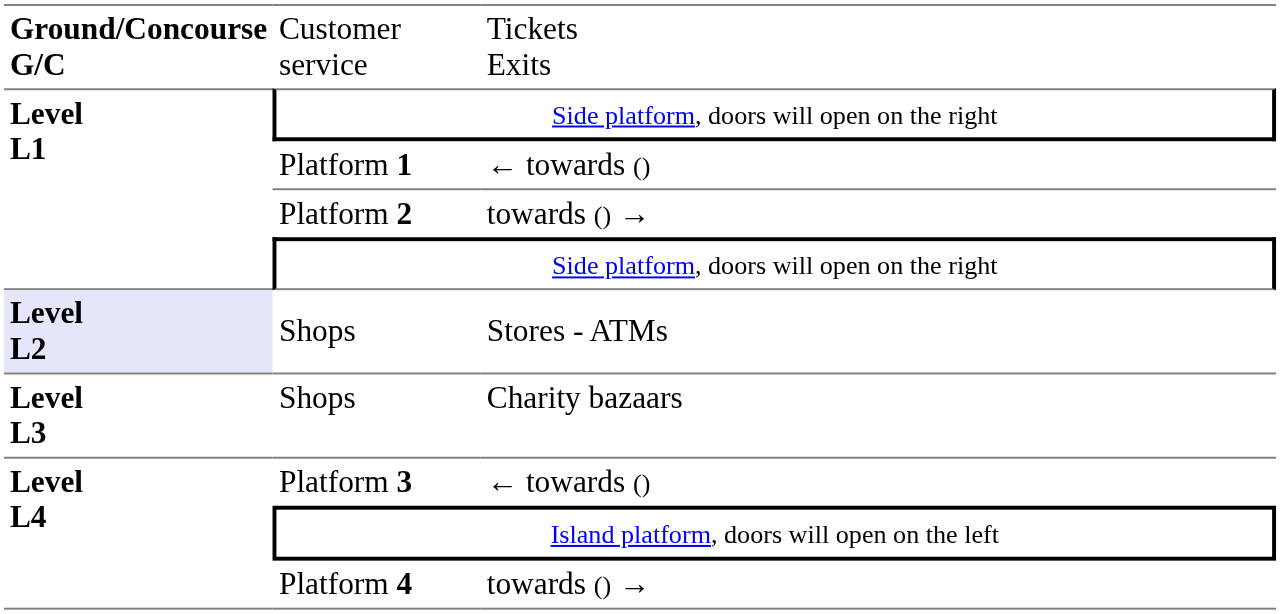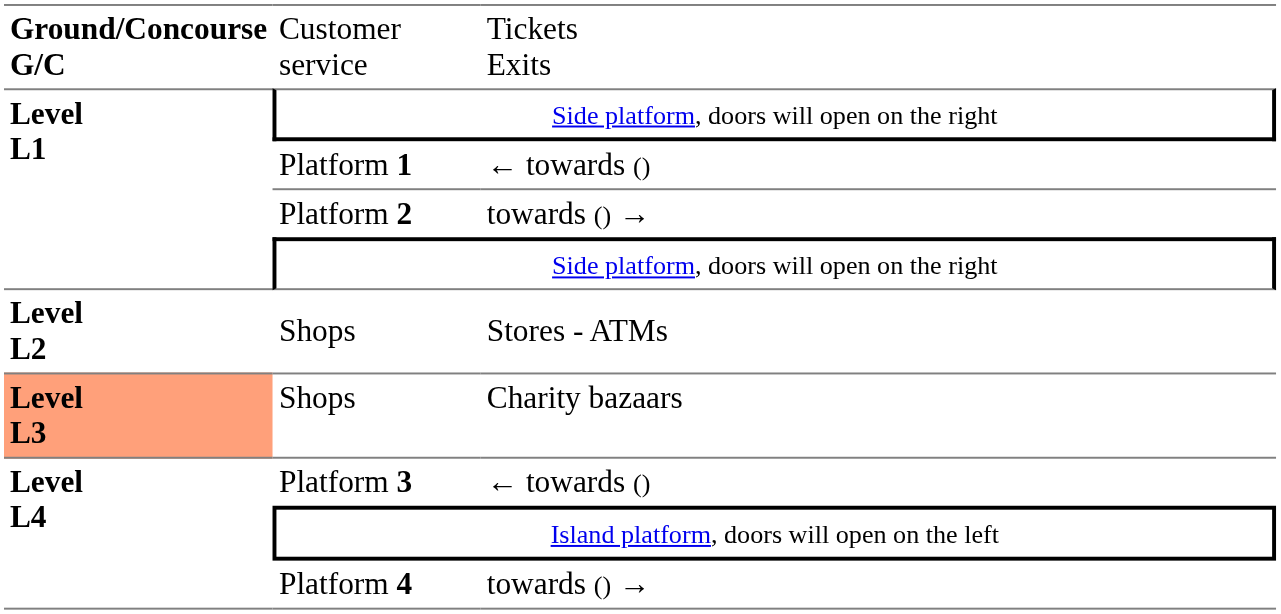(46, 330) lavender background -> (46, 330) no background
(46, 415) no background -> (46, 415) lightsalmon background
